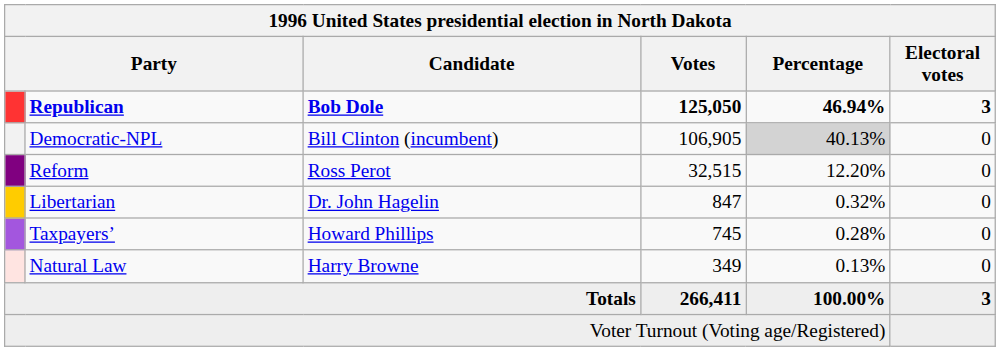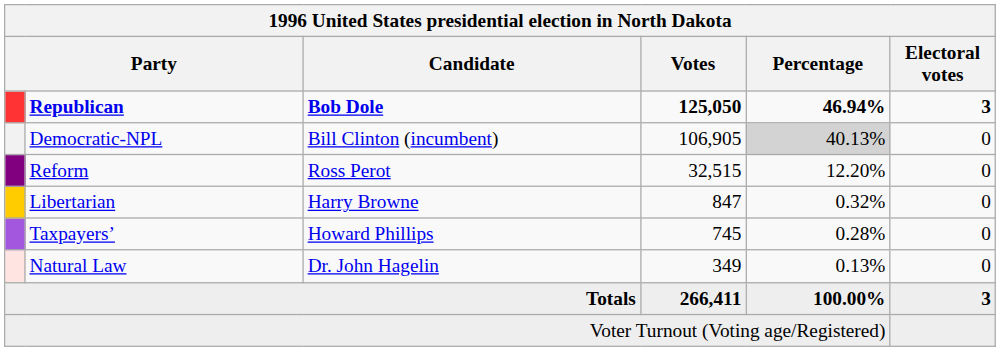(373, 202) Dr. John Hagelin -> (363, 202) Harry Browne
(363, 266) Harry Browne -> (373, 266) Dr. John Hagelin
